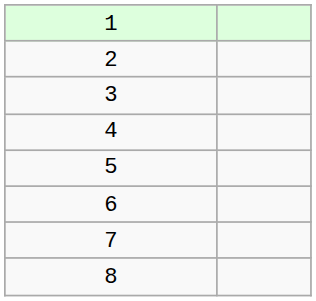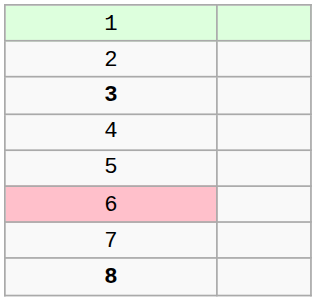(111, 95) normal -> (111, 95) bold
(111, 204) no background -> (111, 204) pink background
(111, 277) normal -> (111, 277) bold
